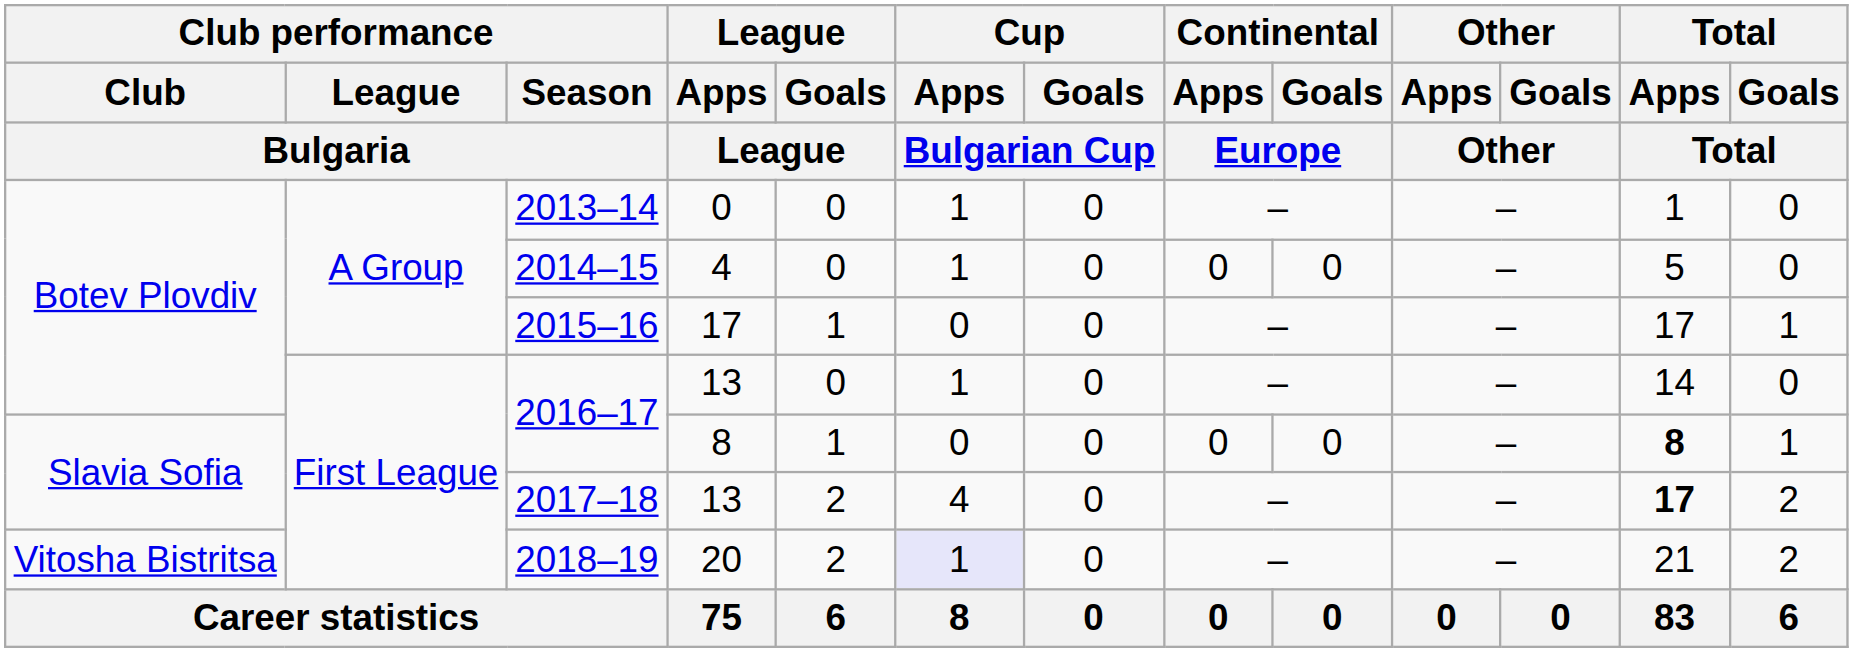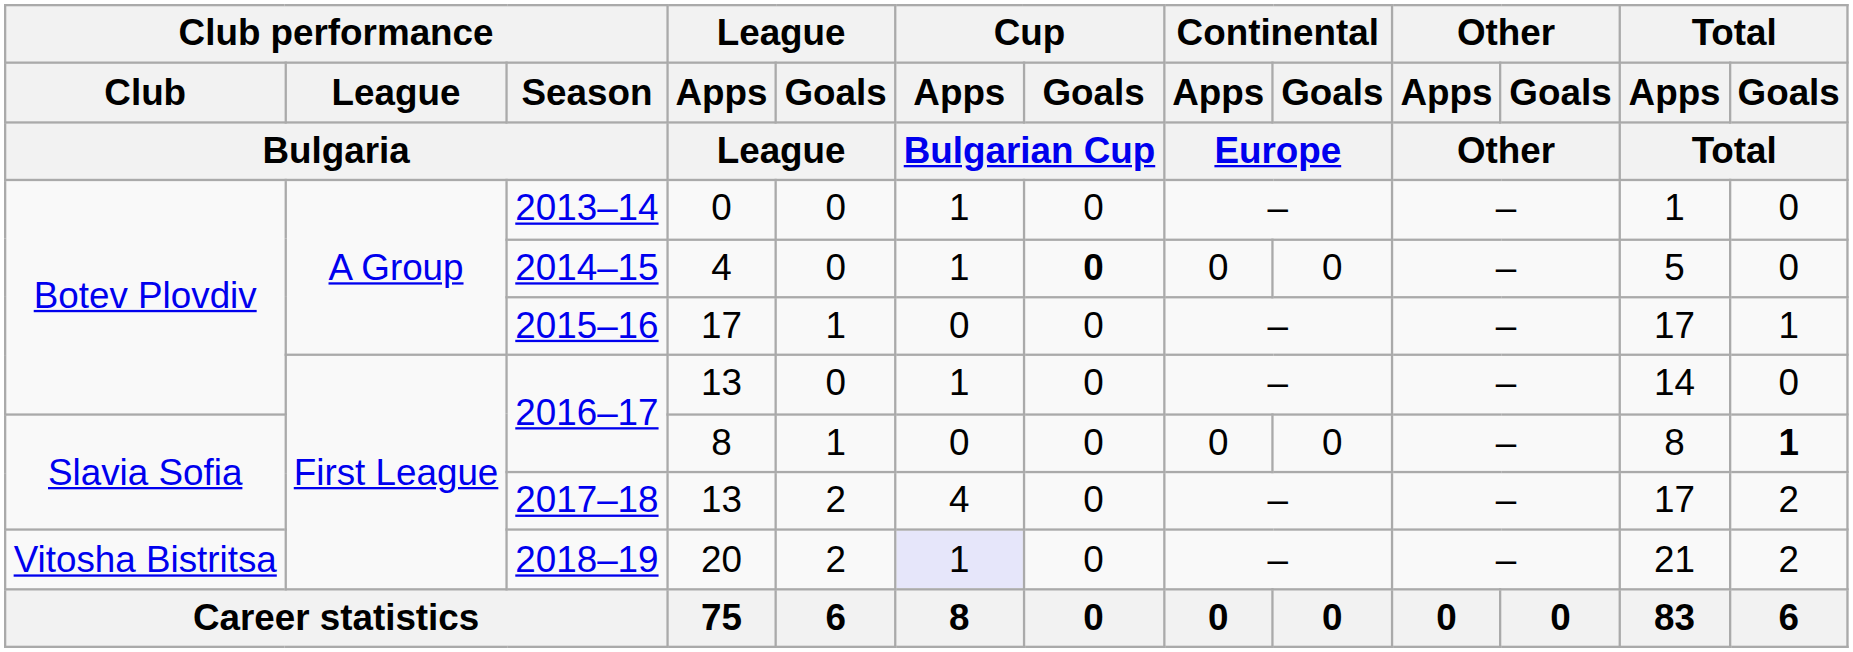(1094, 267) normal -> (1094, 267) bold
(1675, 442) bold -> (1675, 442) normal
(1789, 442) normal -> (1789, 442) bold
(1675, 500) bold -> (1675, 500) normal
